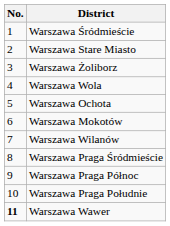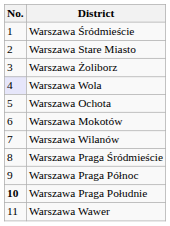(10, 85) no background -> (10, 85) lavender background
(13, 193) normal -> (13, 193) bold
(12, 211) bold -> (12, 211) normal
